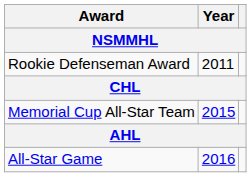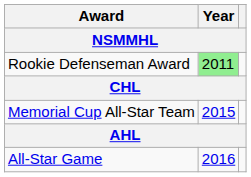(218, 64) no background -> (218, 64) lightgreen background
